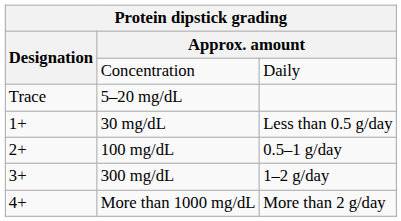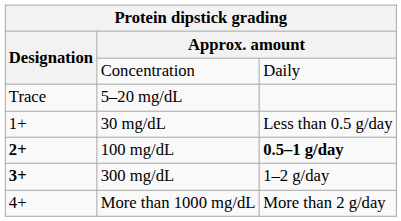(18, 150) normal -> (18, 150) bold
(302, 150) normal -> (303, 150) bold
(18, 176) normal -> (18, 176) bold
